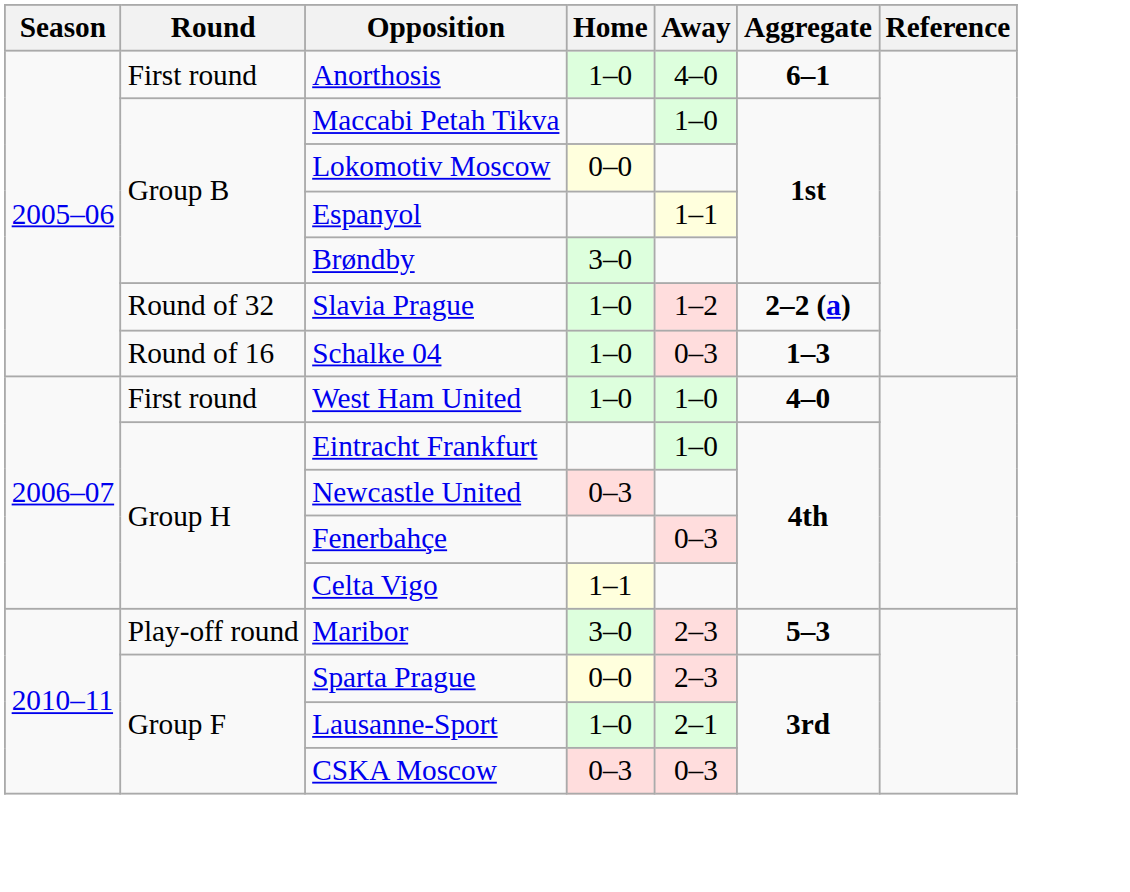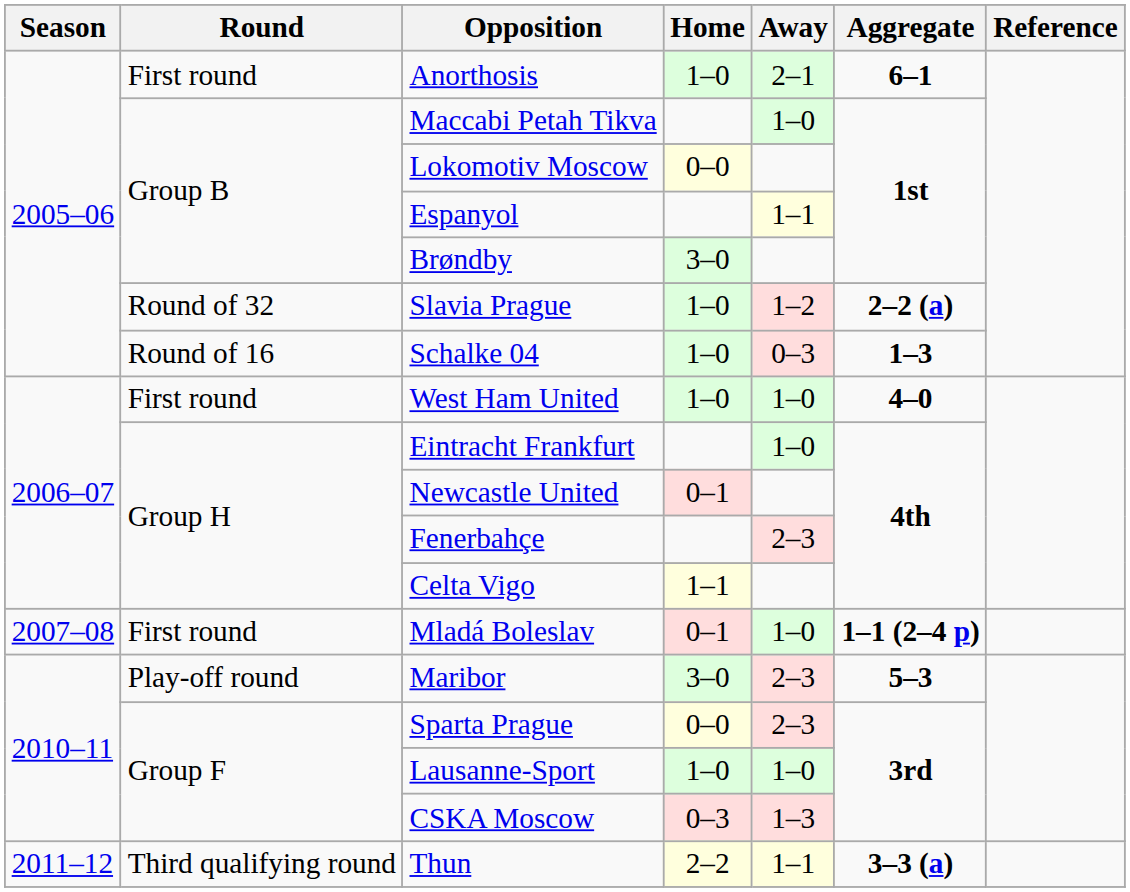(696, 74) 4–0 -> (793, 74) 2–1
(610, 492) 0–3 -> (708, 492) 0–1
(696, 538) 0–3 -> (793, 538) 2–3
+ row: (502, 631)
(696, 724) 2–1 -> (793, 770) 1–0
(696, 770) 0–3 -> (793, 817) 1–3
+ row: (440, 863)
